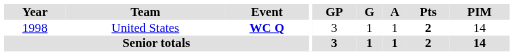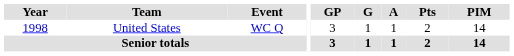(267, 27) bold -> (267, 27) normal
(428, 27) bold -> (427, 27) normal
